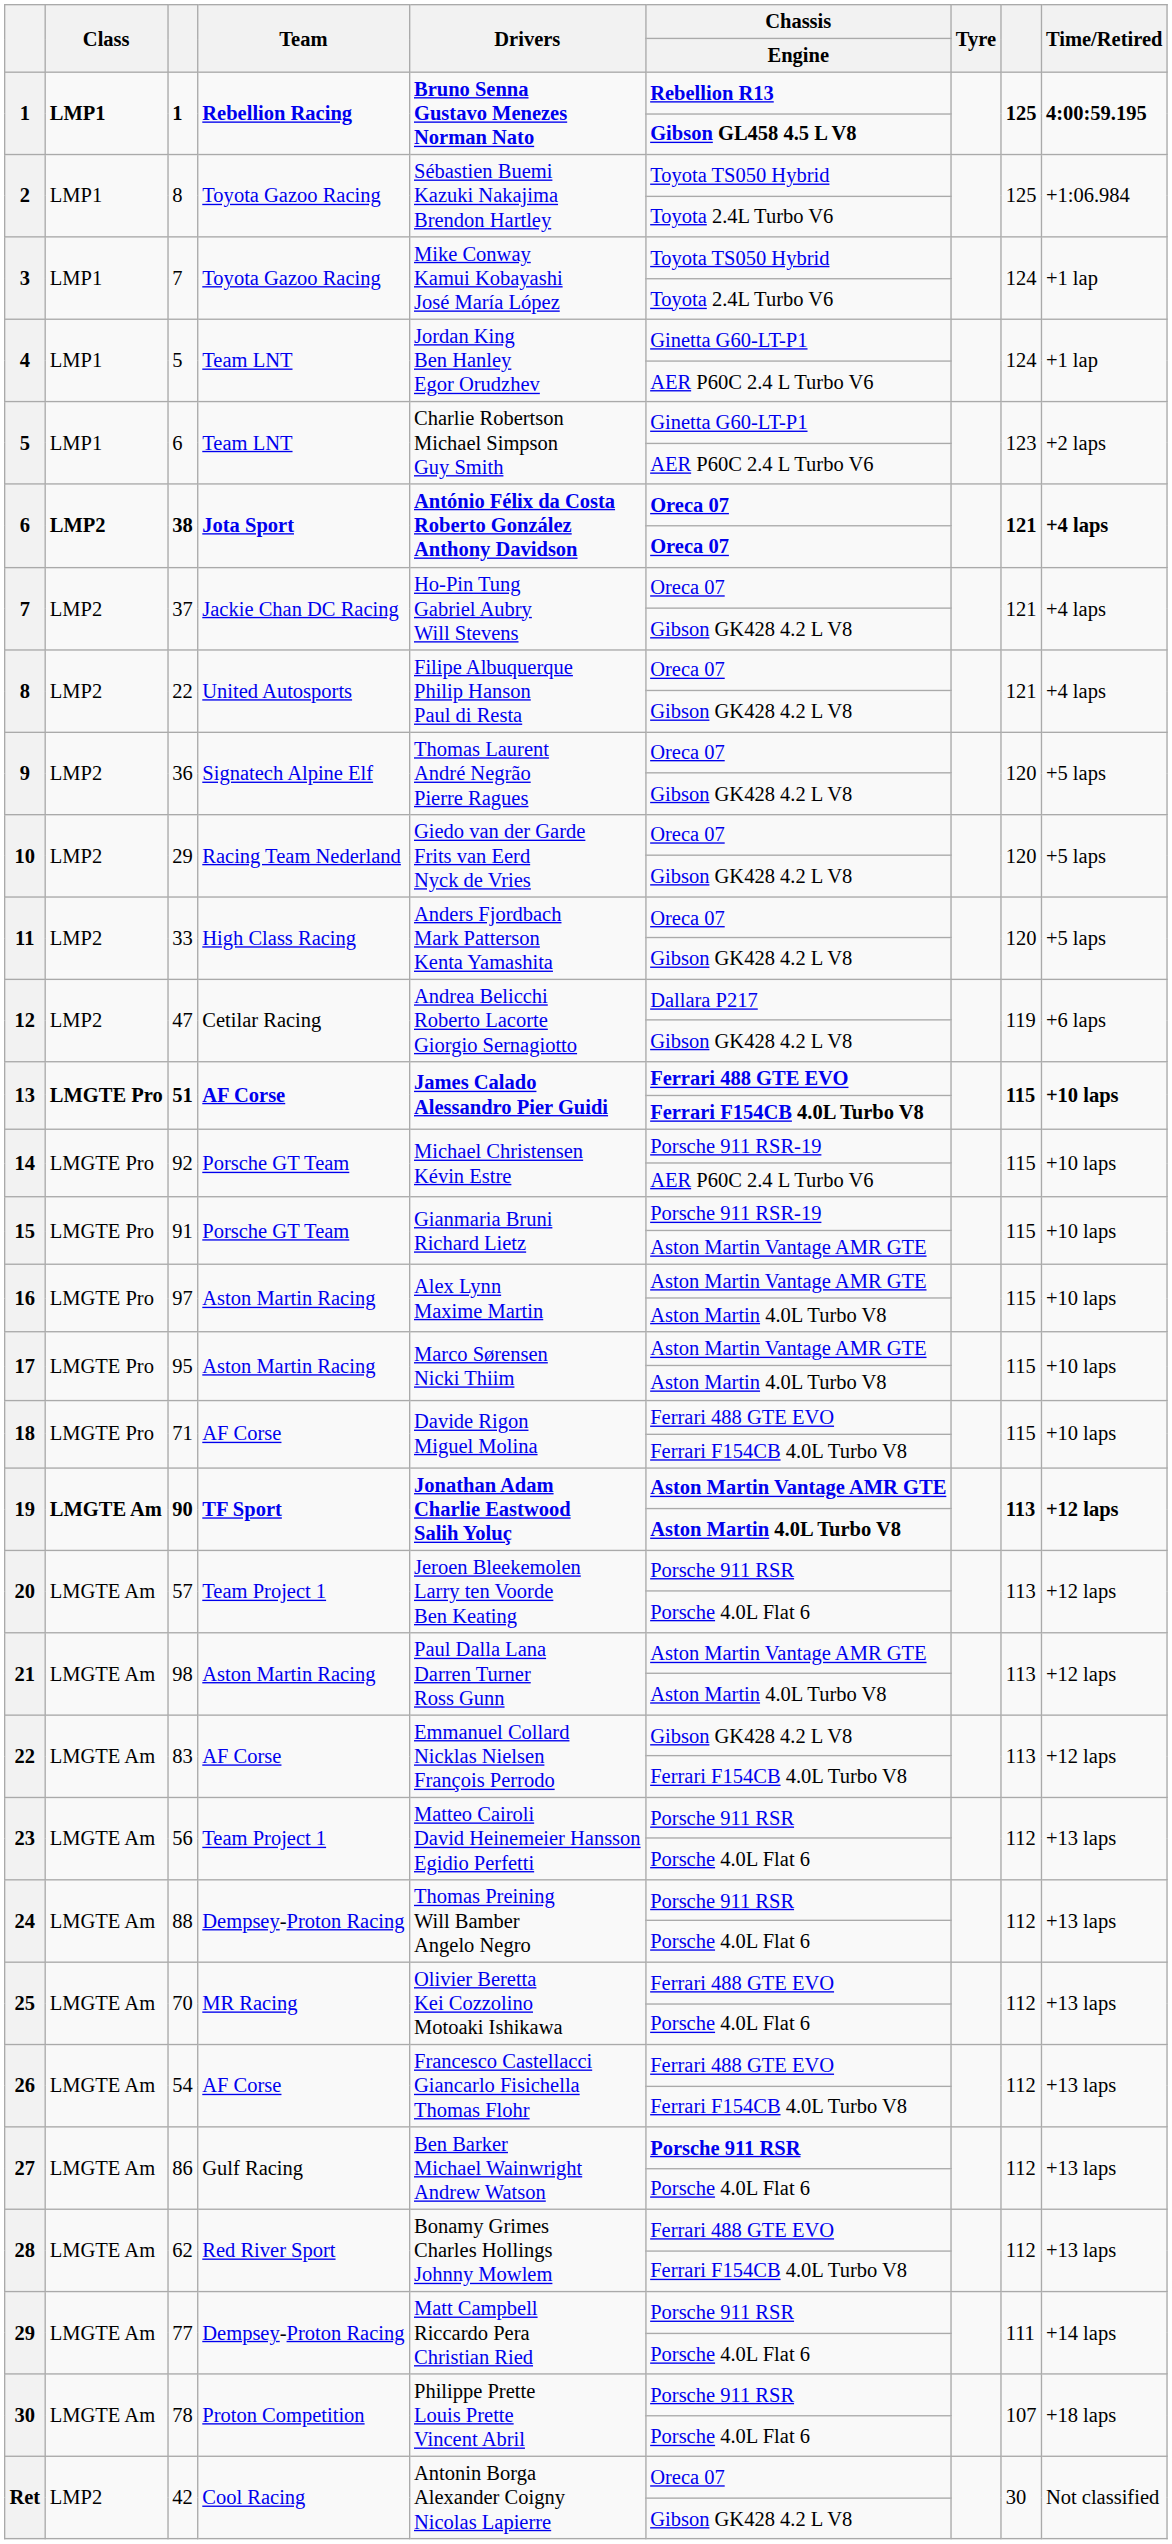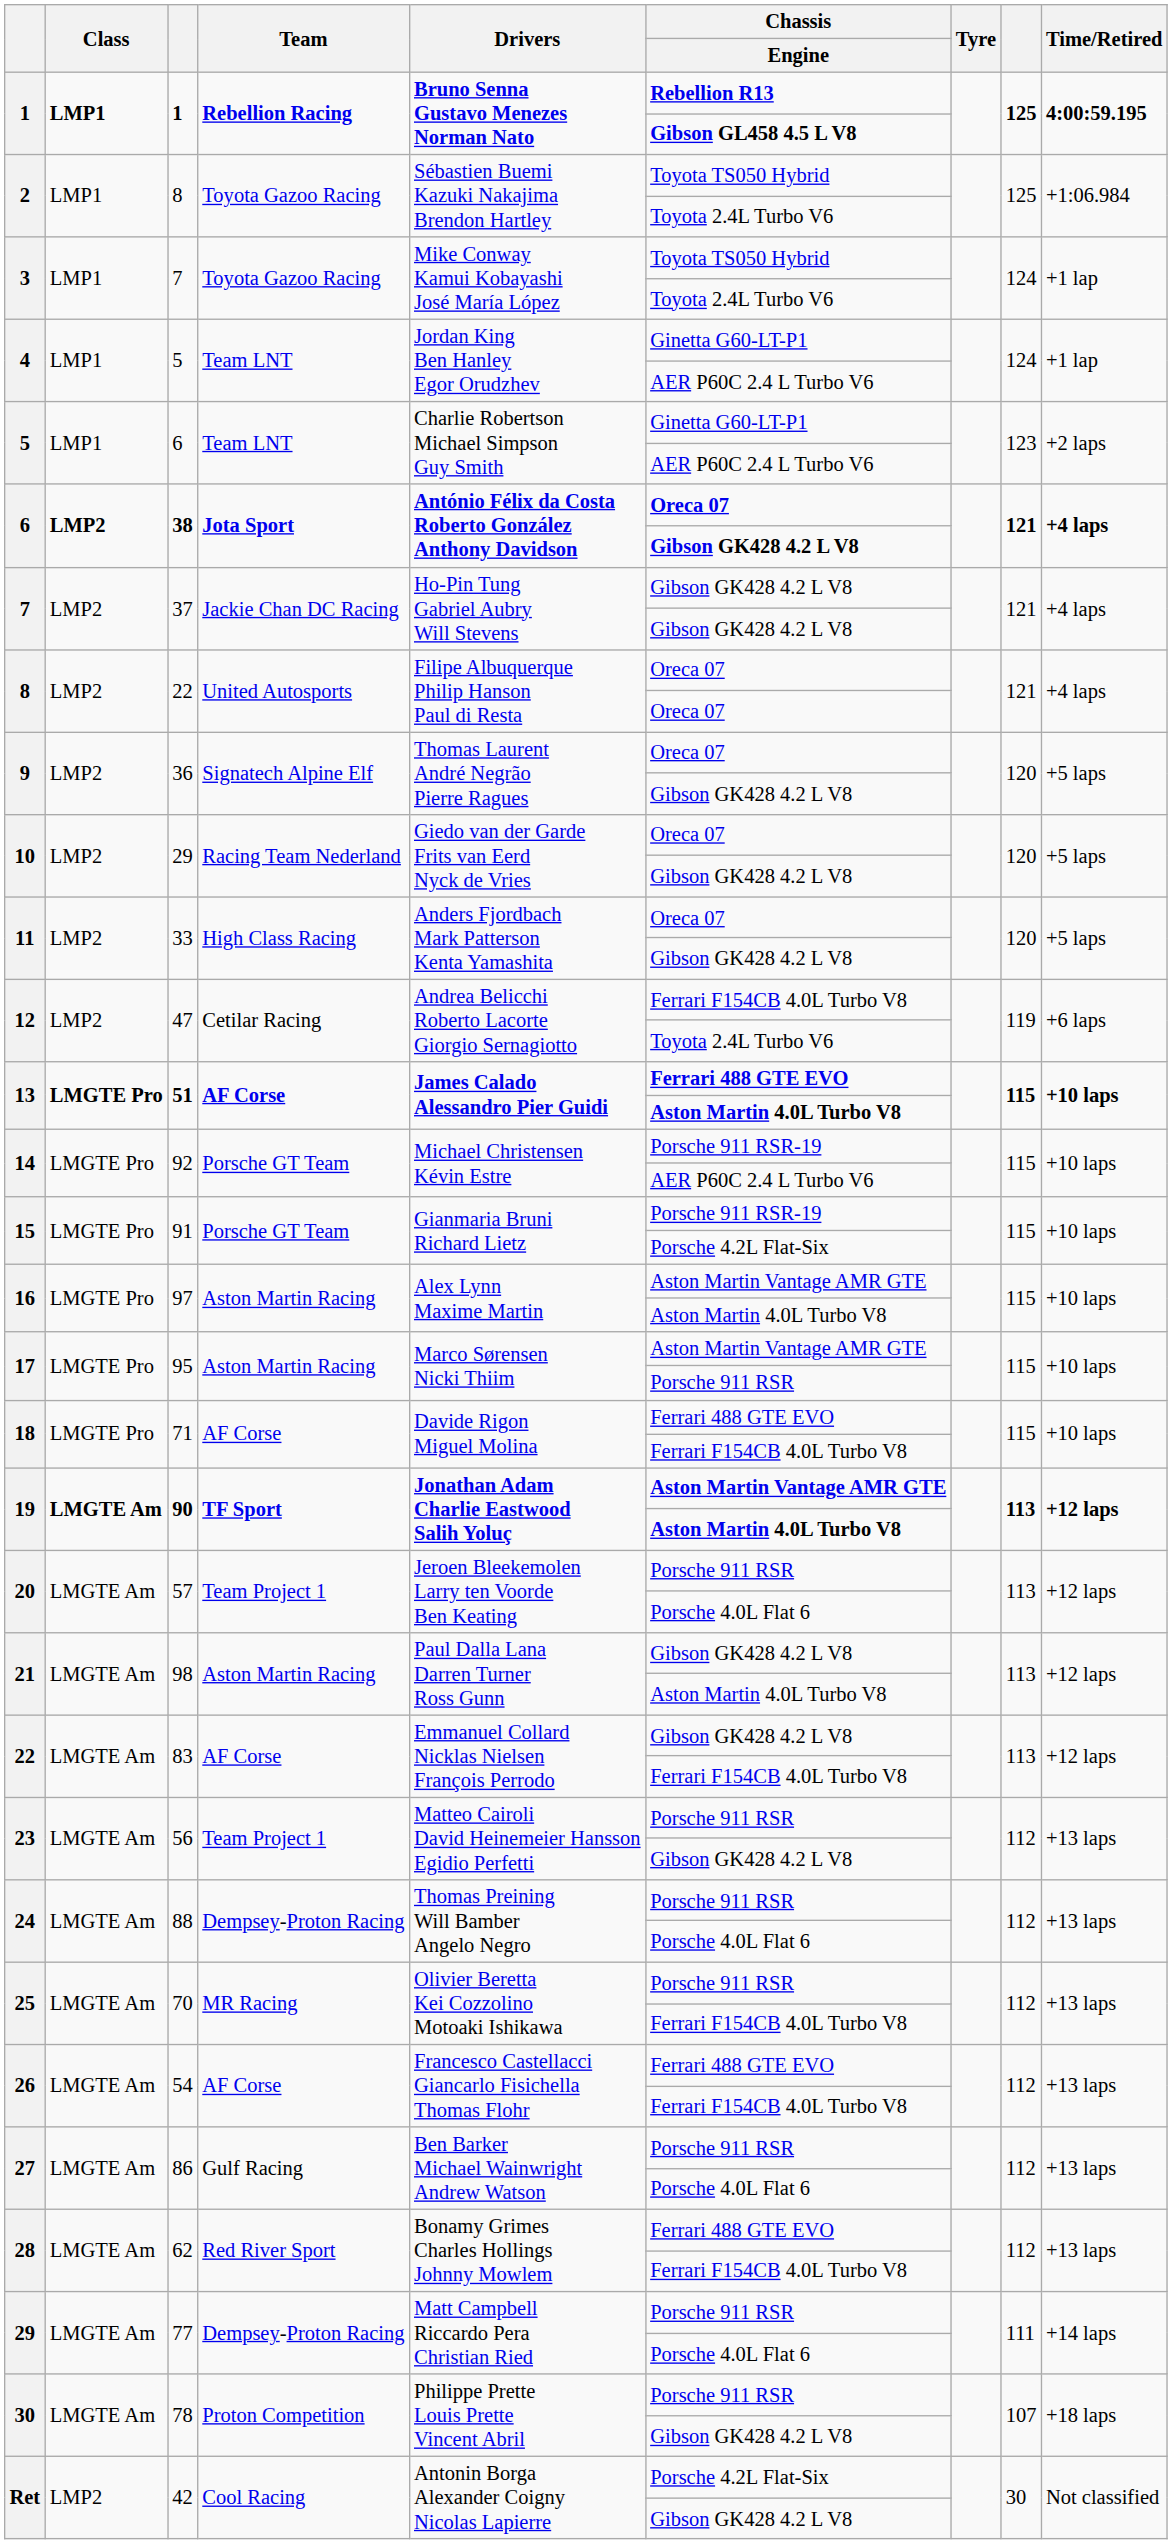(690, 546) Oreca 07 -> (755, 546) Gibson GK428 4.2 L V8
(687, 587) Oreca 07 -> (751, 587) Gibson GK428 4.2 L V8
(751, 711) Gibson GK428 4.2 L V8 -> (687, 711) Oreca 07
(704, 999) Dallara P217 -> (779, 999) Ferrari F154CB 4.0L Turbo V8
(751, 1040) Gibson GK428 4.2 L V8 -> (742, 1040) Toyota 2.4L Turbo V6
(787, 1112) Ferrari F154CB 4.0L Turbo V8 -> (776, 1112) Aston Martin 4.0L Turbo V8
(788, 1247) Aston Martin Vantage AMR GTE -> (739, 1247) Porsche 4.2L Flat-Six
(768, 1382) Aston Martin 4.0L Turbo V8 -> (722, 1382) Porsche 911 RSR
(788, 1653) Aston Martin Vantage AMR GTE -> (751, 1653) Gibson GK428 4.2 L V8
(730, 1859) Porsche 4.0L Flat 6 -> (751, 1859) Gibson GK428 4.2 L V8
(742, 1982) Ferrari 488 GTE EVO -> (722, 1982) Porsche 911 RSR
(730, 2024) Porsche 4.0L Flat 6 -> (779, 2024) Ferrari F154CB 4.0L Turbo V8
(725, 2147) bold -> (722, 2147) normal
(730, 2436) Porsche 4.0L Flat 6 -> (751, 2436) Gibson GK428 4.2 L V8
(687, 2477) Oreca 07 -> (739, 2477) Porsche 4.2L Flat-Six
